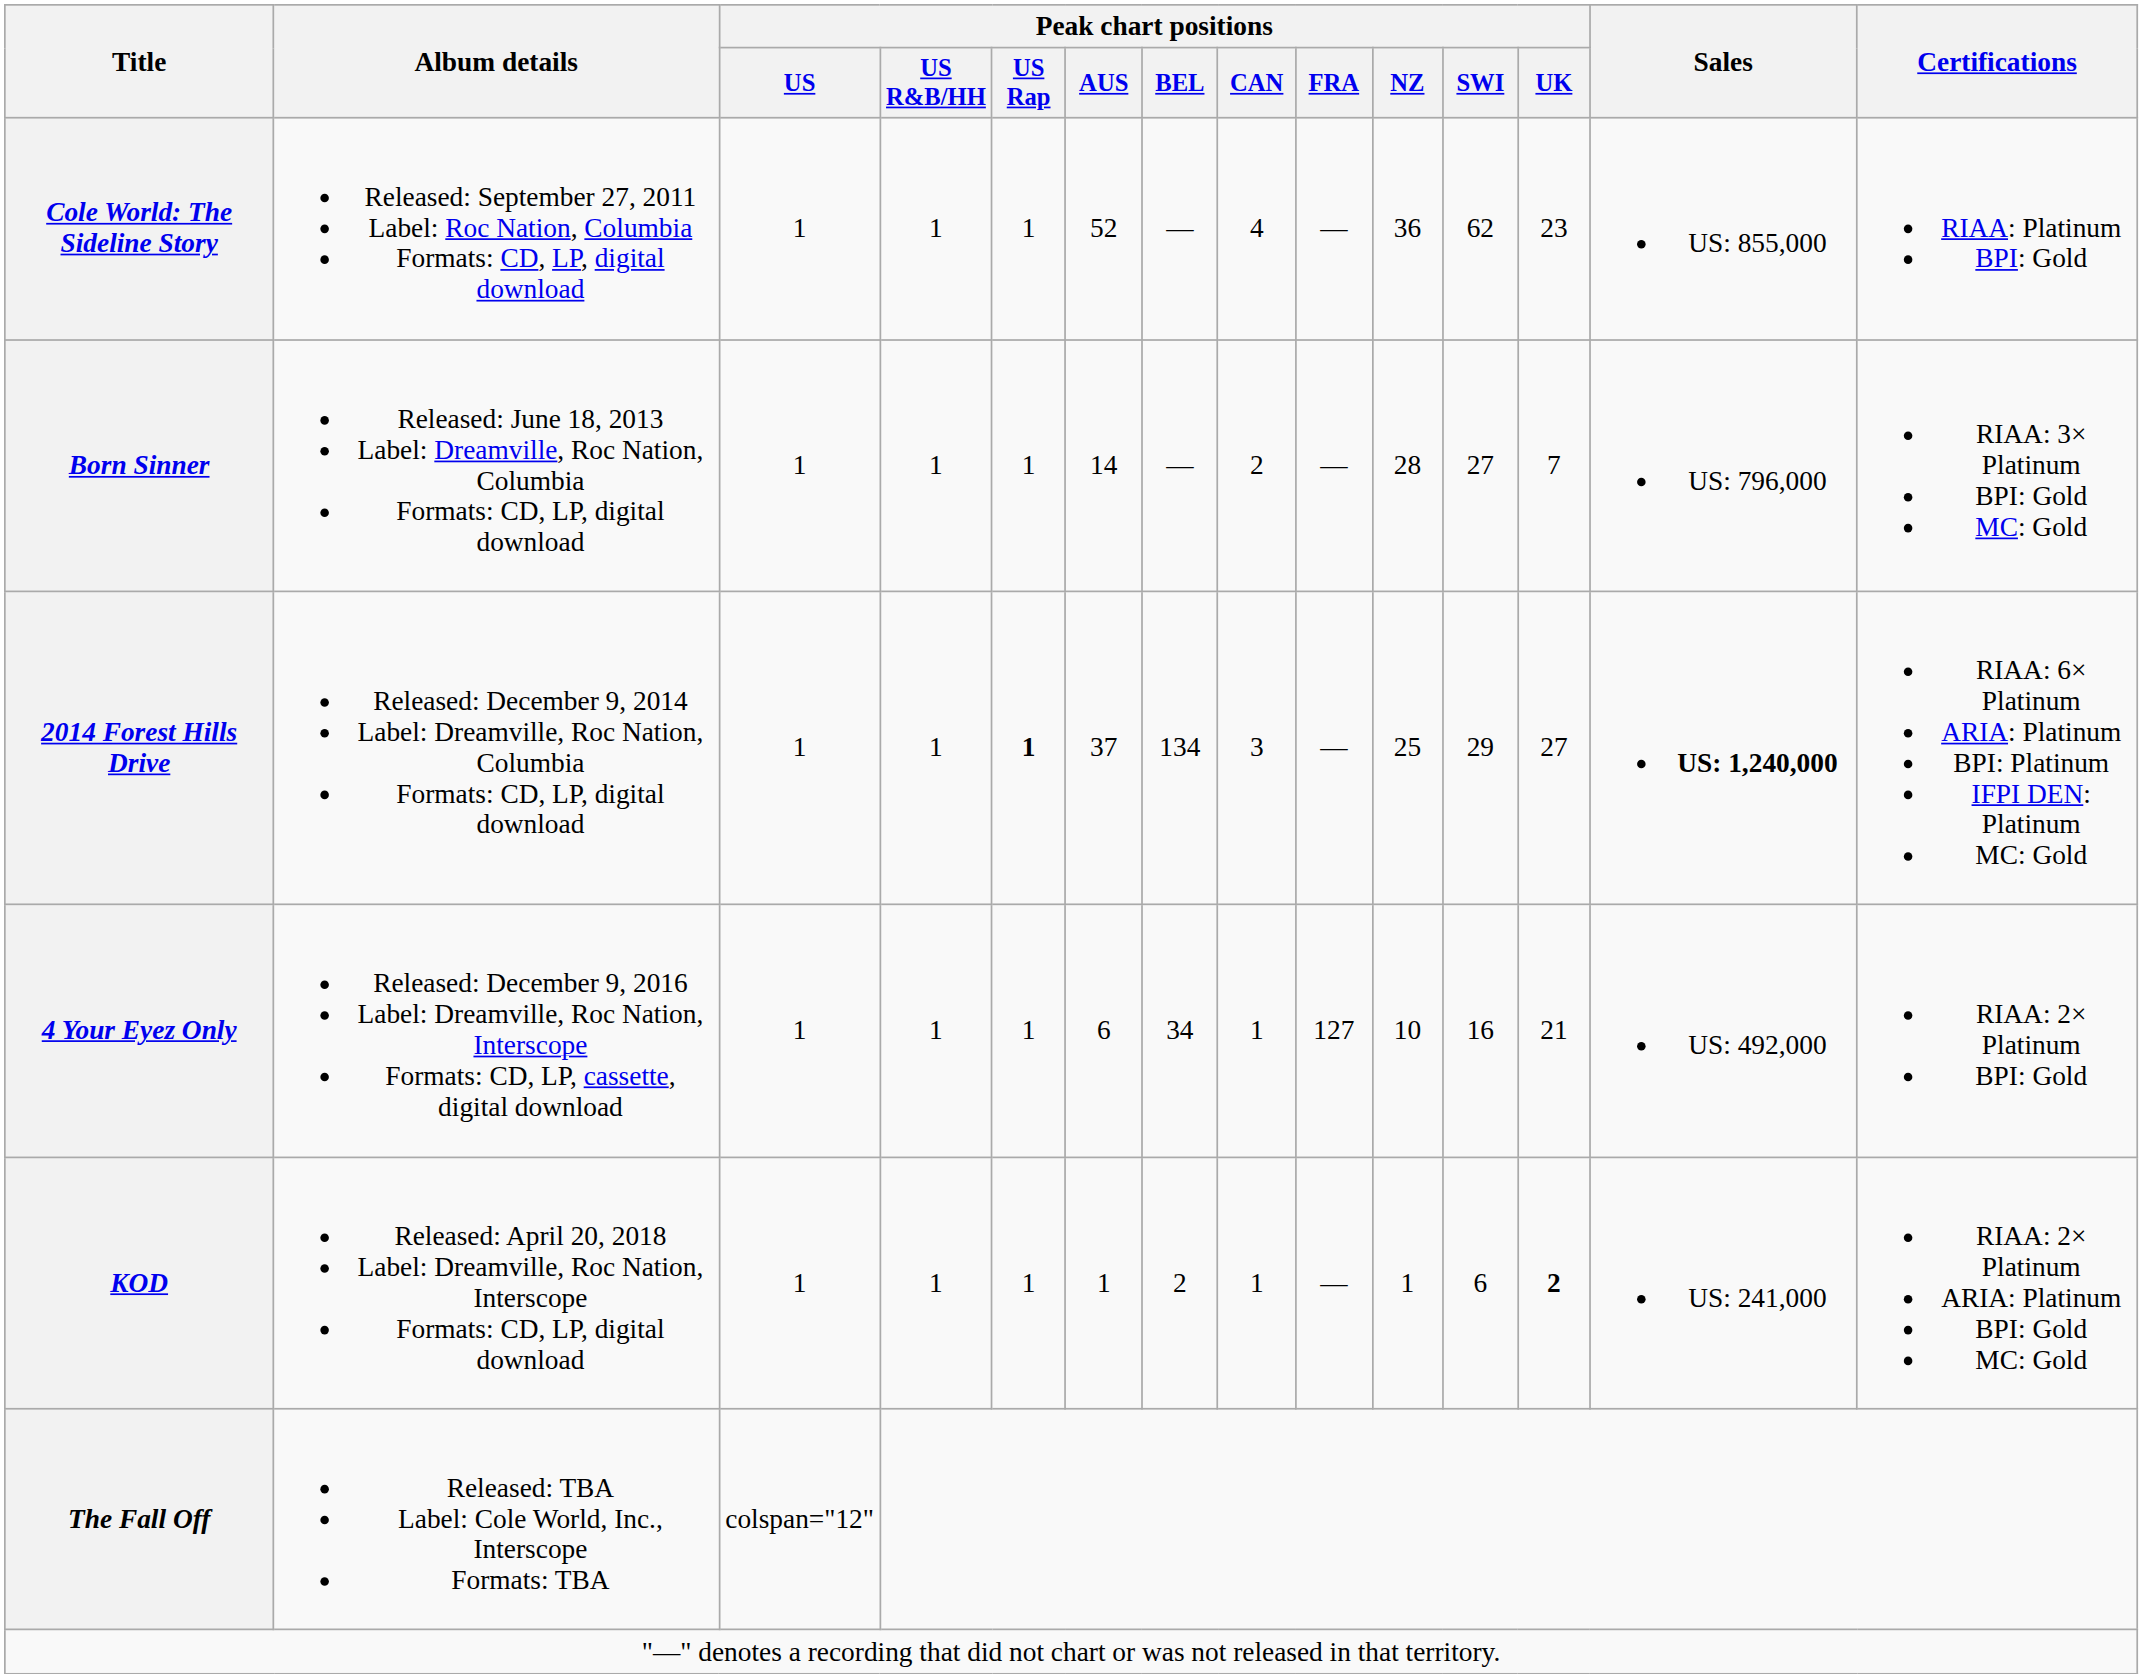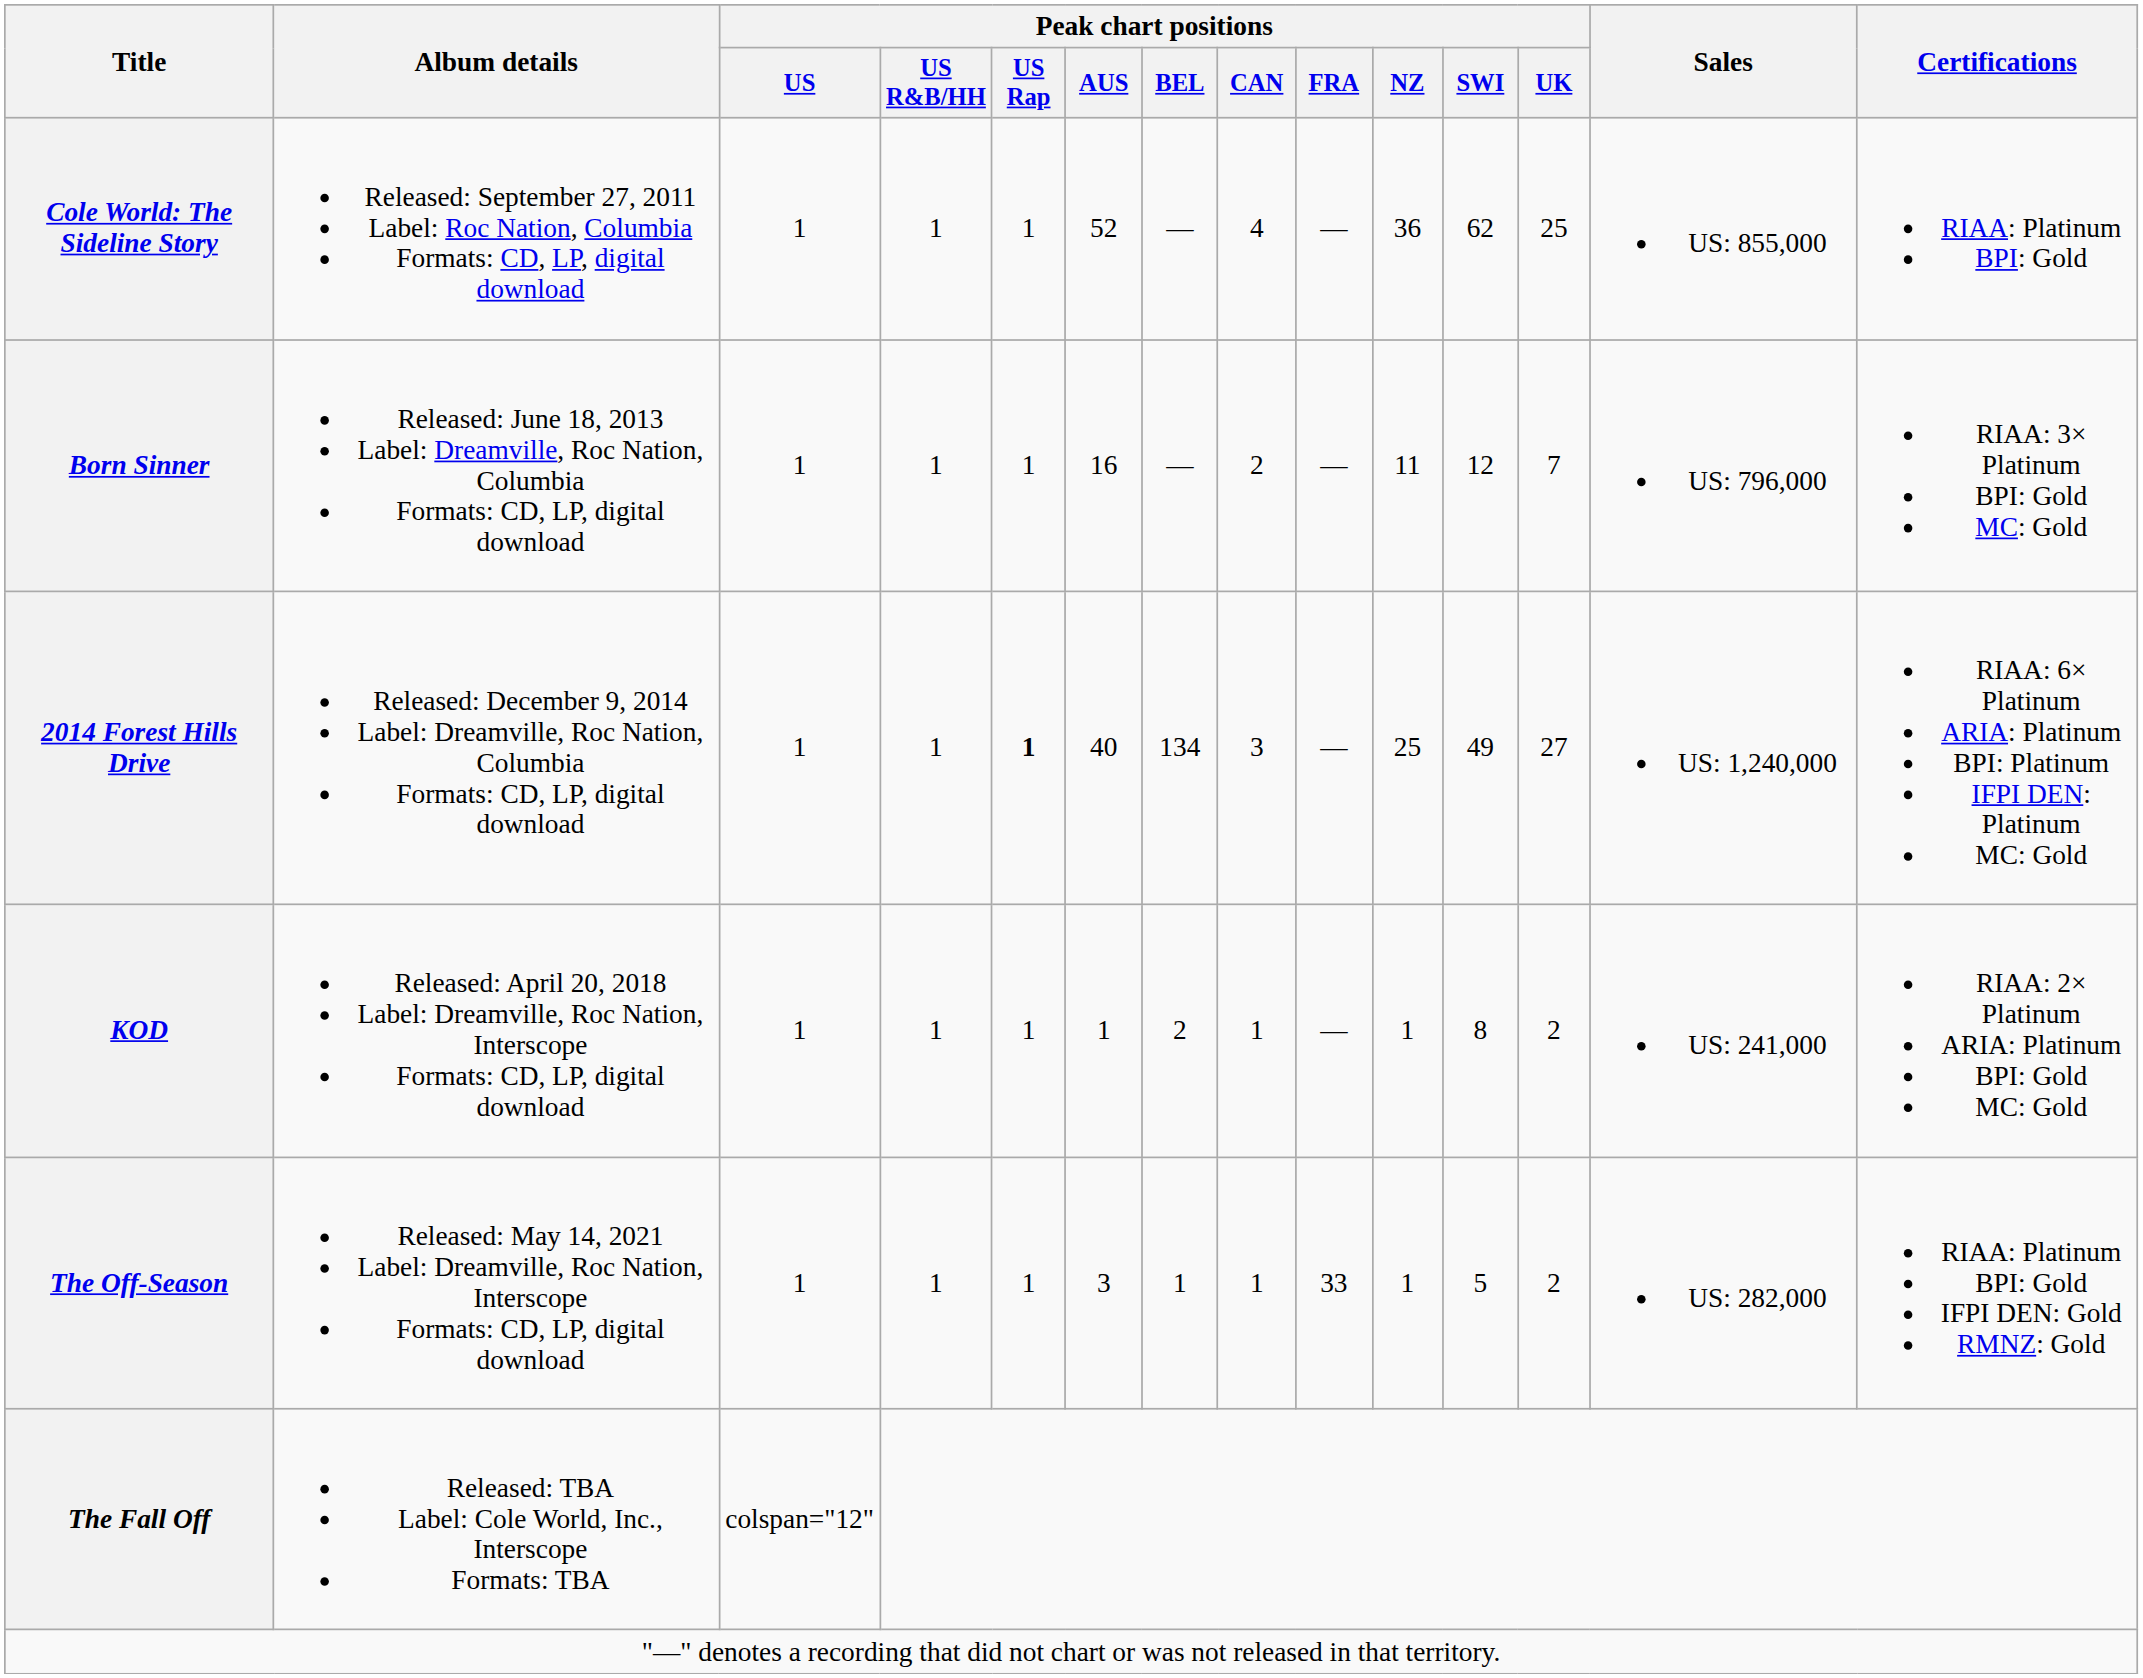(1554, 228) 23 -> (1554, 228) 25
(1104, 464) 14 -> (1104, 464) 16
(1407, 464) 28 -> (1407, 464) 11
(1480, 464) 27 -> (1480, 464) 12
(1104, 747) 37 -> (1104, 747) 40
(1480, 747) 29 -> (1480, 747) 49
(1723, 763) bold -> (1723, 763) normal
- row: (139, 1030)
(1480, 1282) 6 -> (1480, 1030) 8
(1554, 1282) bold -> (1554, 1030) normal
+ row: (139, 1282)
